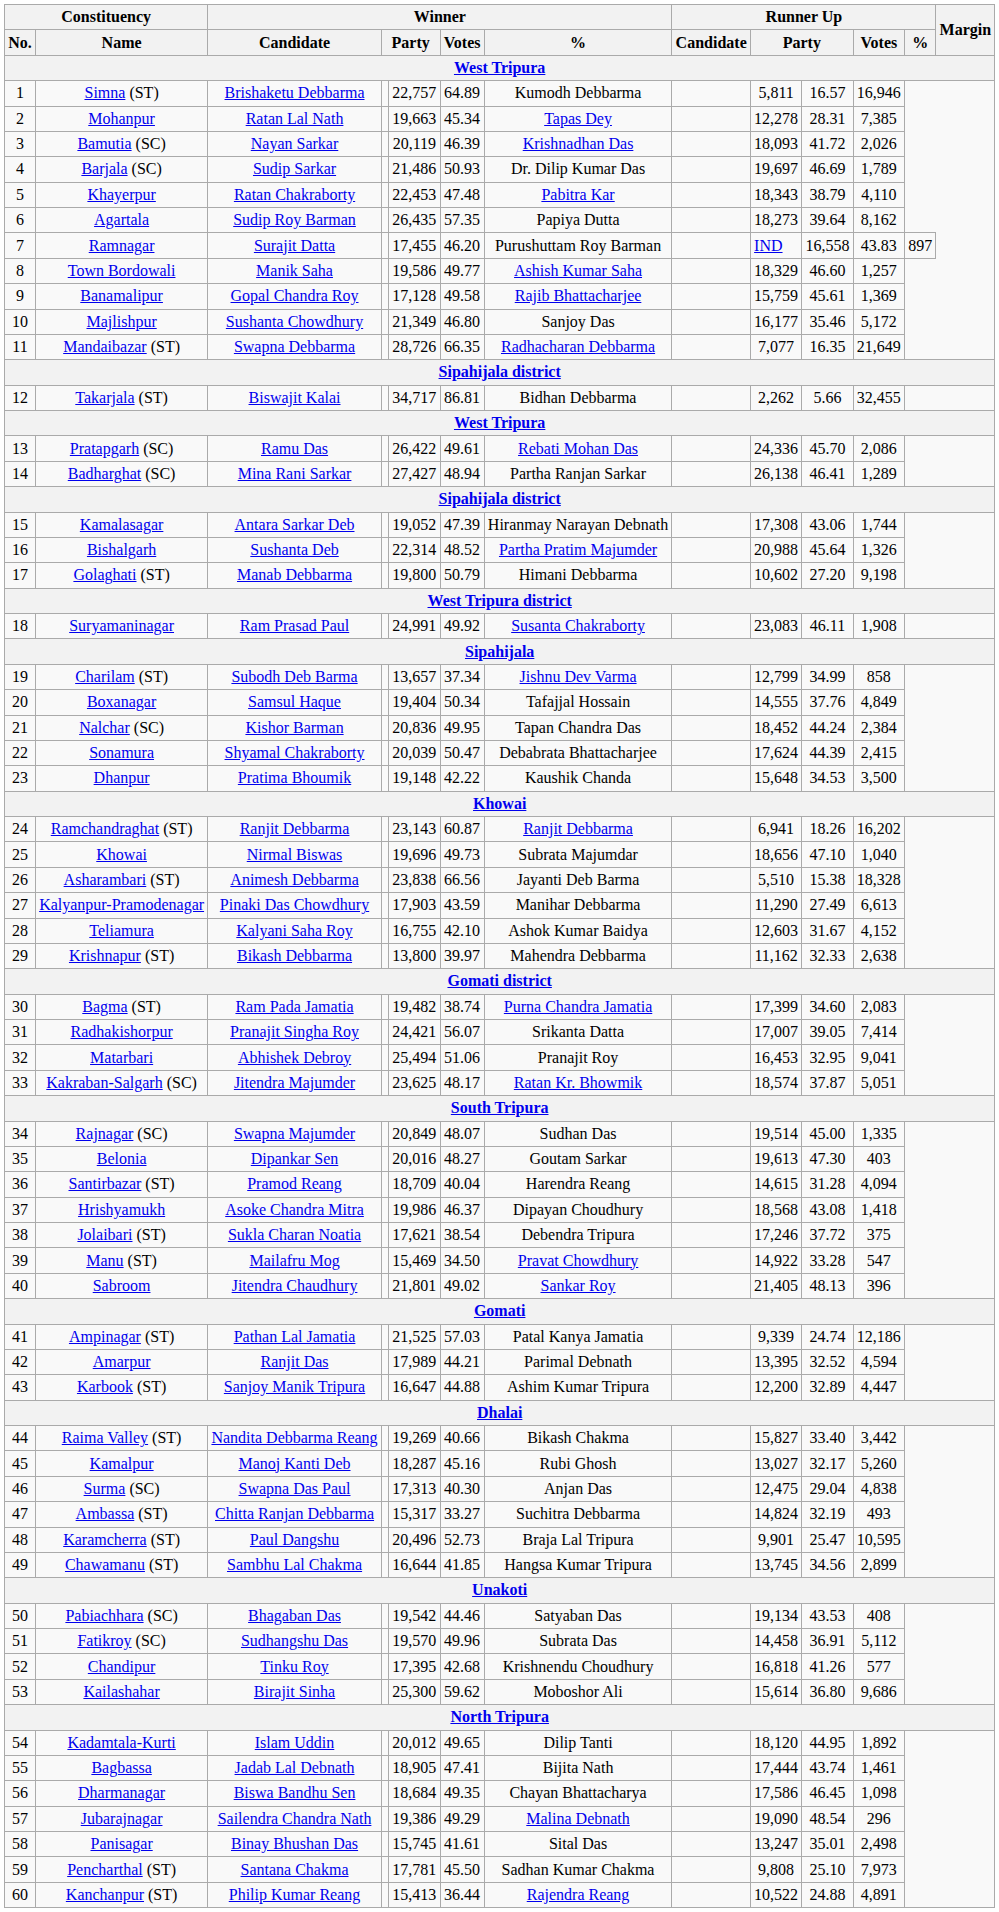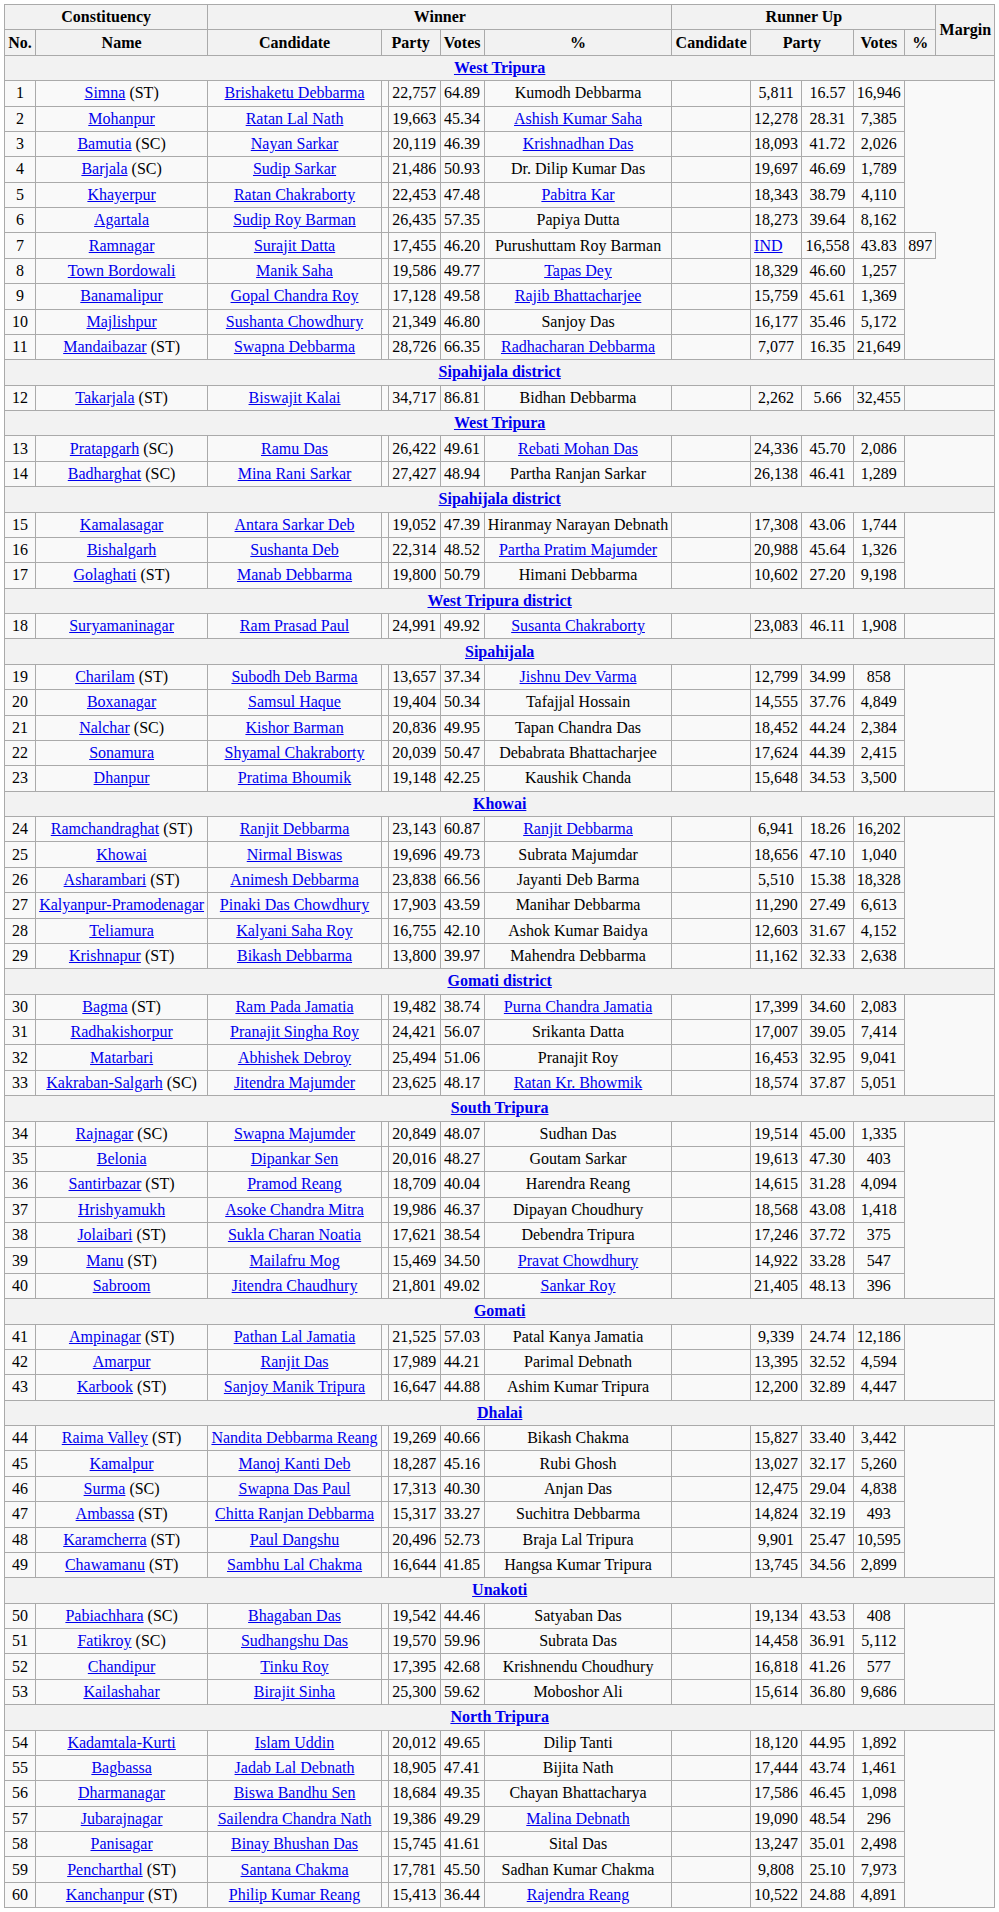(578, 118) Tapas Dey -> (578, 118) Ashish Kumar Saha
(578, 270) Ashish Kumar Saha -> (578, 270) Tapas Dey
(462, 778) 42.22 -> (462, 778) 42.25
(462, 1641) 49.96 -> (462, 1641) 59.96
